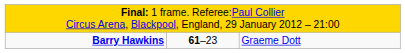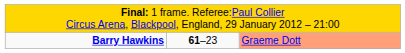(271, 41) no background -> (271, 41) lightsalmon background
